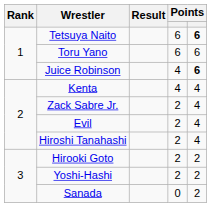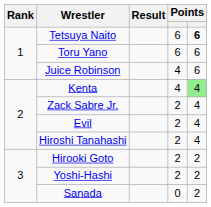(197, 70) bold -> (197, 70) normal
(197, 88) no background -> (197, 88) lightgreen background
